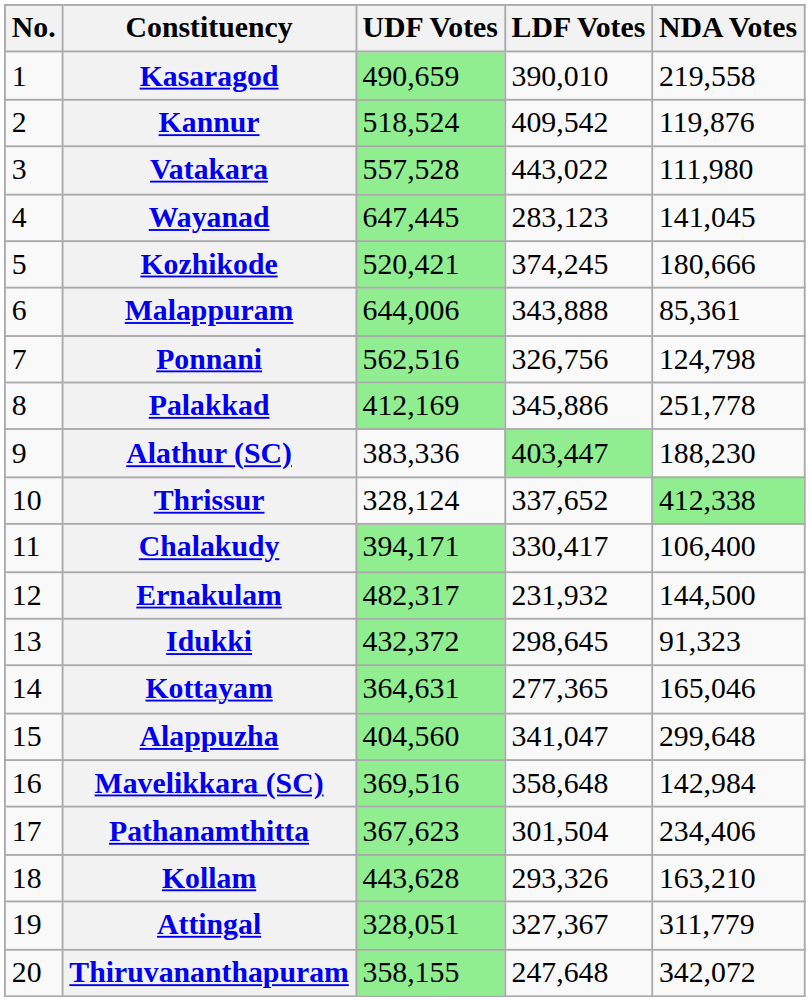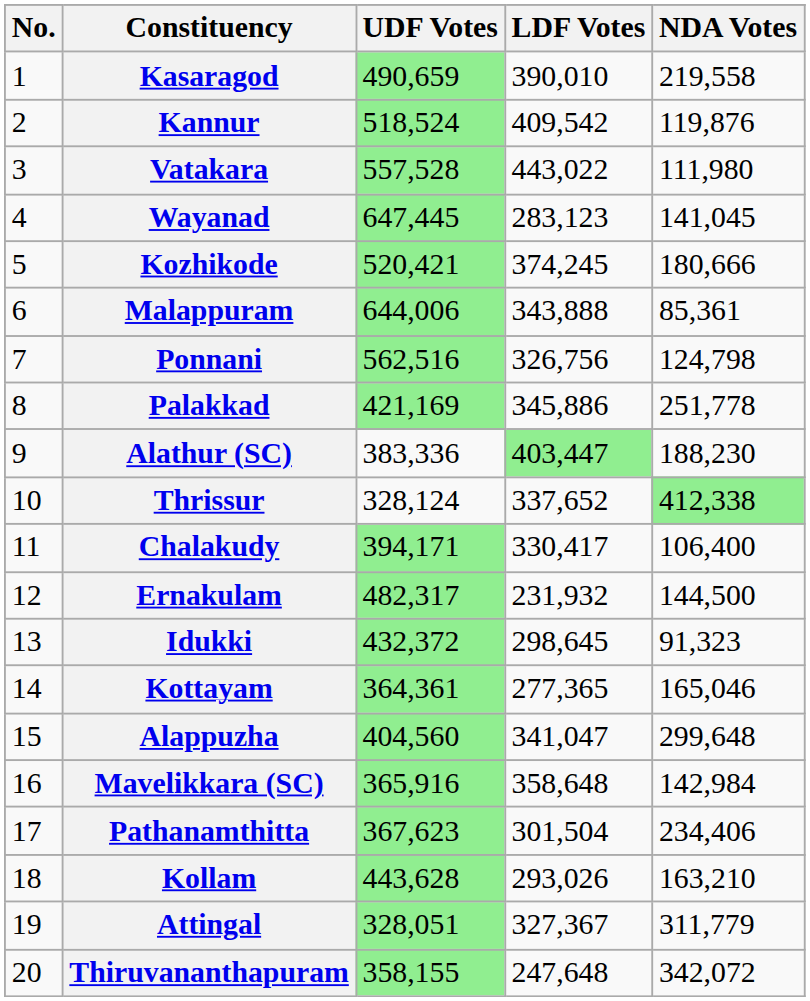(411, 405) 412,169 -> (411, 405) 421,169
(411, 688) 364,631 -> (411, 688) 364,361
(411, 783) 369,516 -> (411, 783) 365,916
(560, 877) 293,326 -> (560, 877) 293,026
